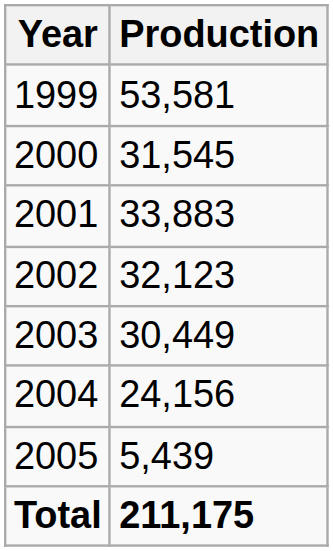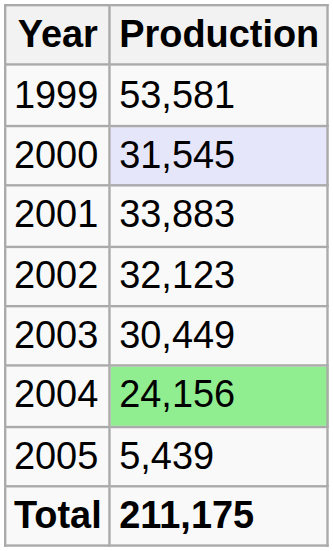(177, 154) no background -> (177, 154) lavender background
(177, 395) no background -> (177, 395) lightgreen background
